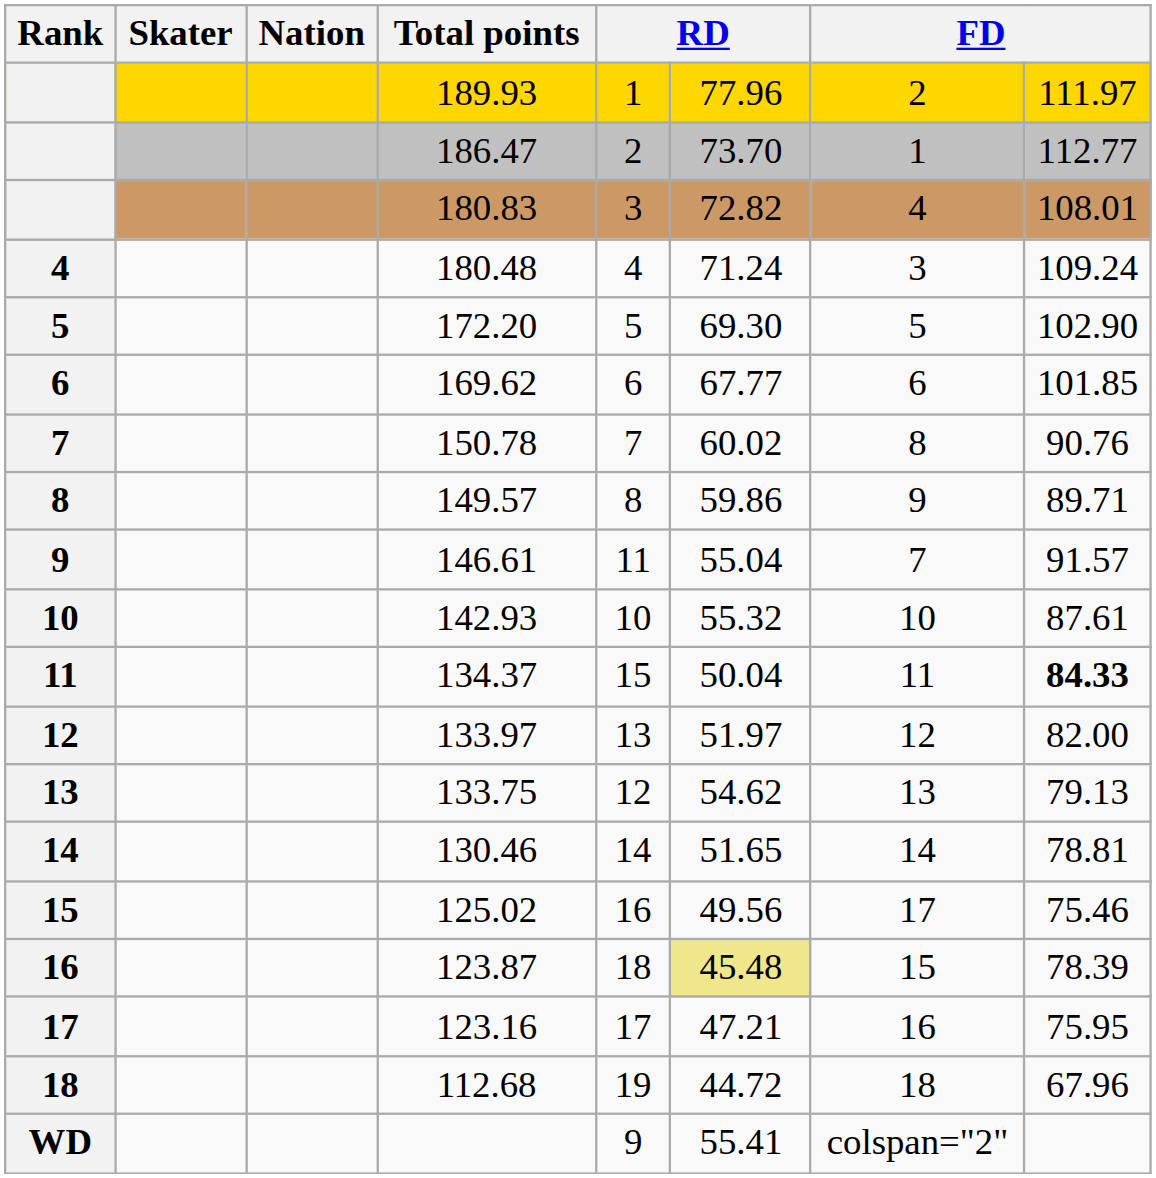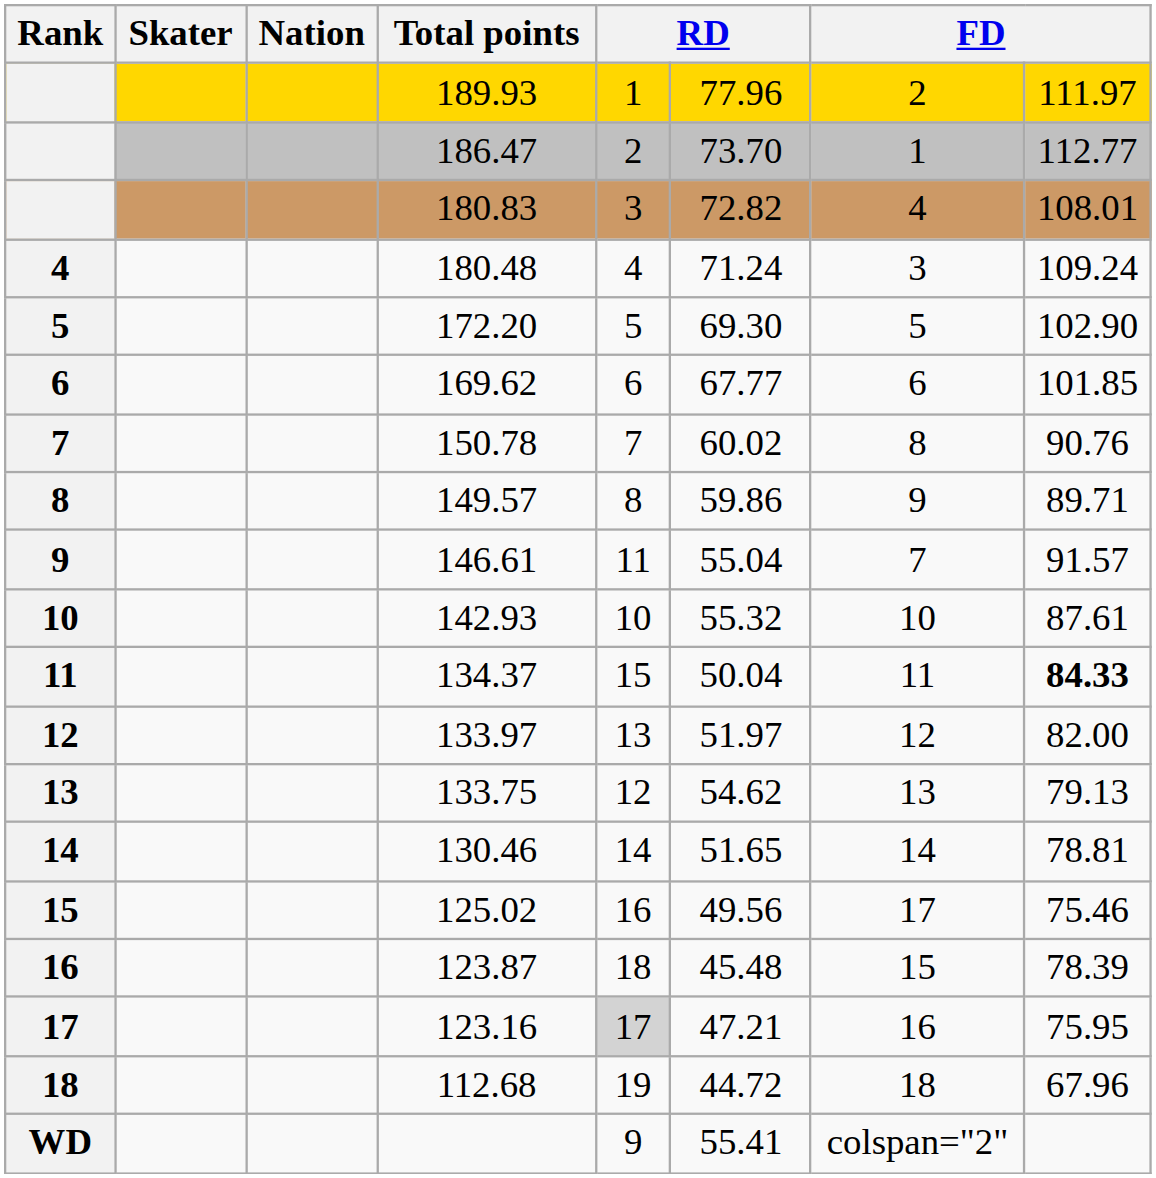(741, 967) khaki background -> (741, 967) no background
(633, 1025) no background -> (633, 1025) lightgrey background
